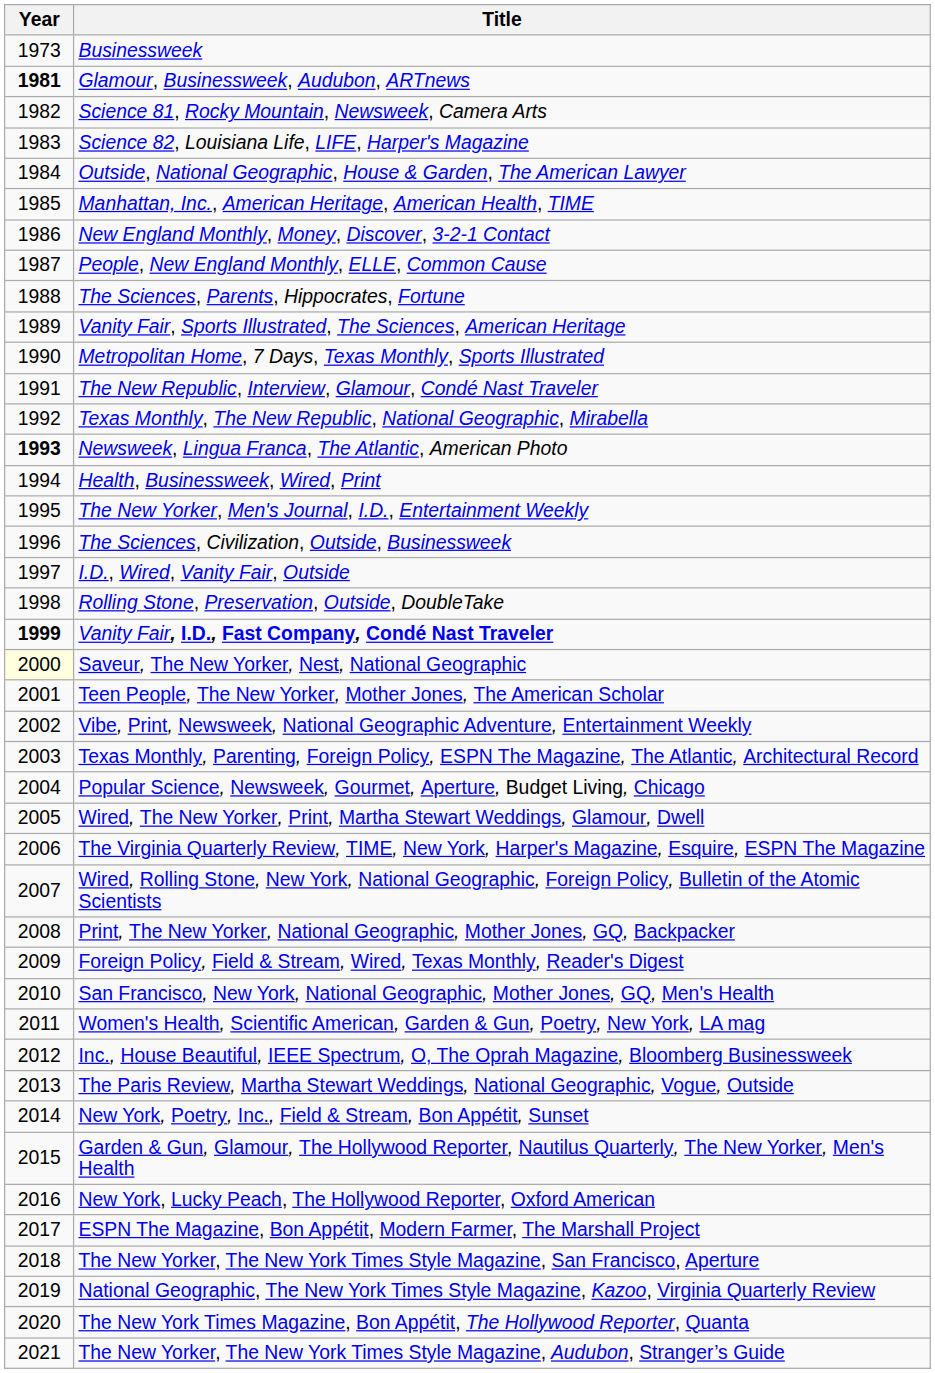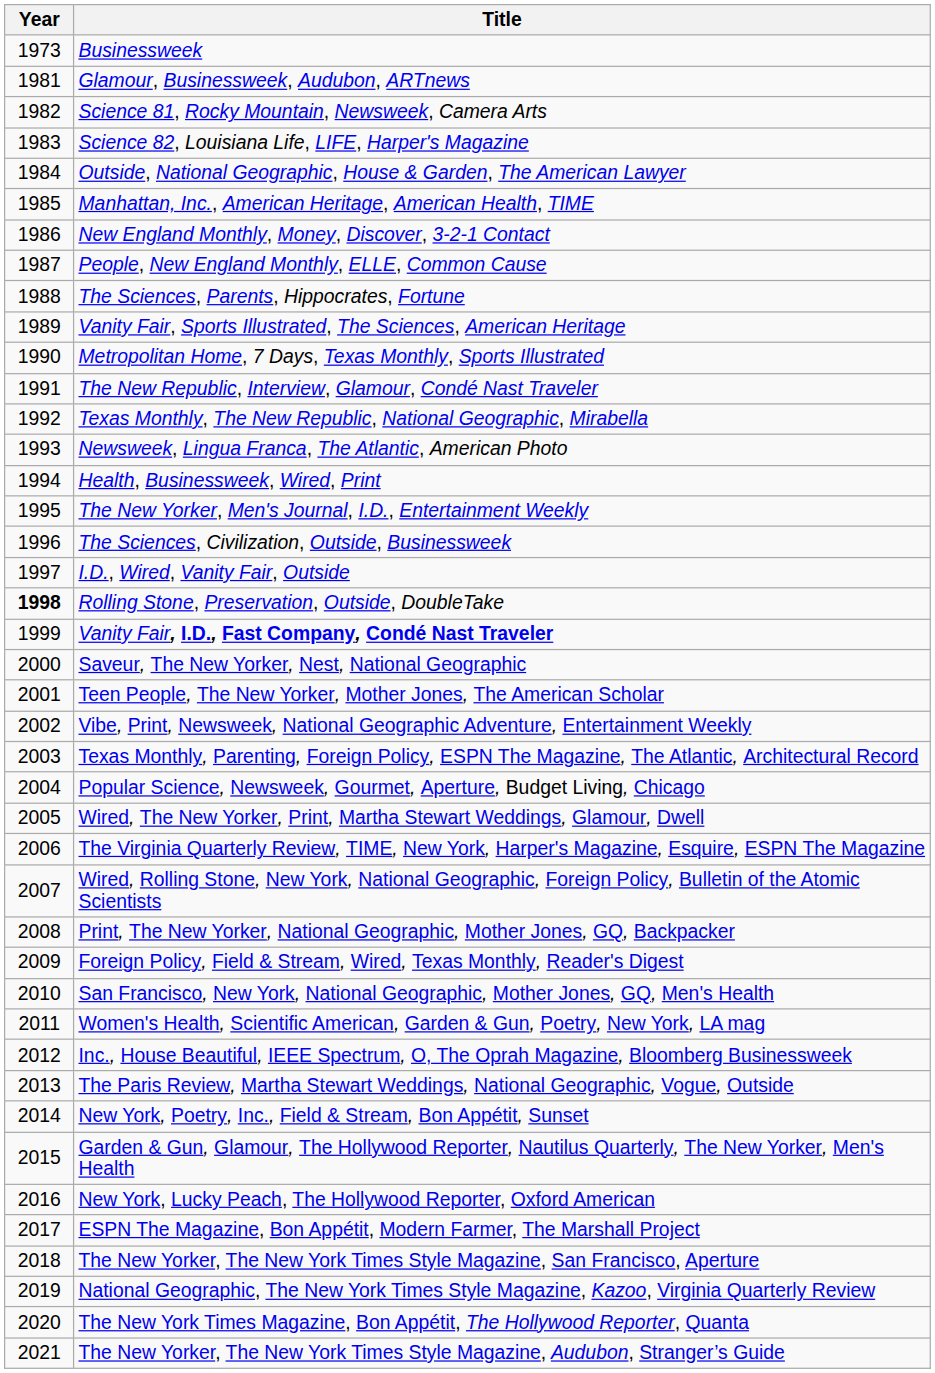(39, 81) bold -> (39, 81) normal
(39, 449) bold -> (39, 449) normal
(39, 603) normal -> (39, 603) bold
(39, 633) bold -> (39, 633) normal
(39, 664) lightyellow background -> (39, 664) no background
